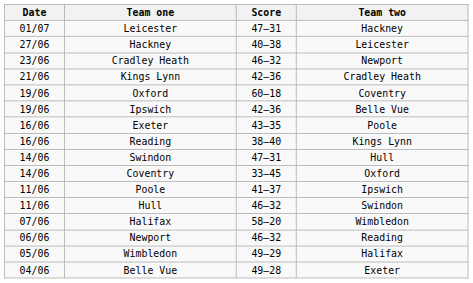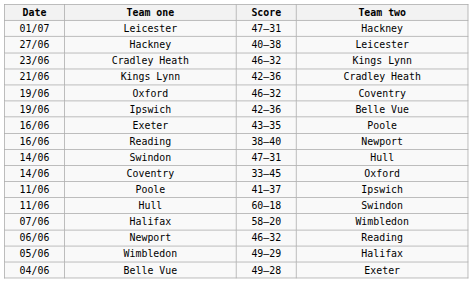(382, 61) Newport -> (382, 61) Kings Lynn
(266, 93) 60–18 -> (266, 93) 46–32
(382, 141) Kings Lynn -> (382, 141) Newport
(266, 206) 46–32 -> (266, 206) 60–18
